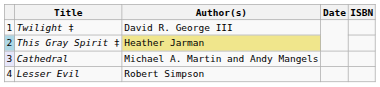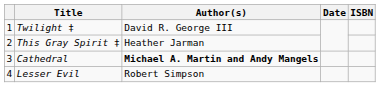(9, 43) lightblue background -> (9, 43) no background
(164, 43) khaki background -> (164, 43) no background
(9, 58) lavender background -> (9, 58) no background
(221, 58) normal -> (221, 58) bold
